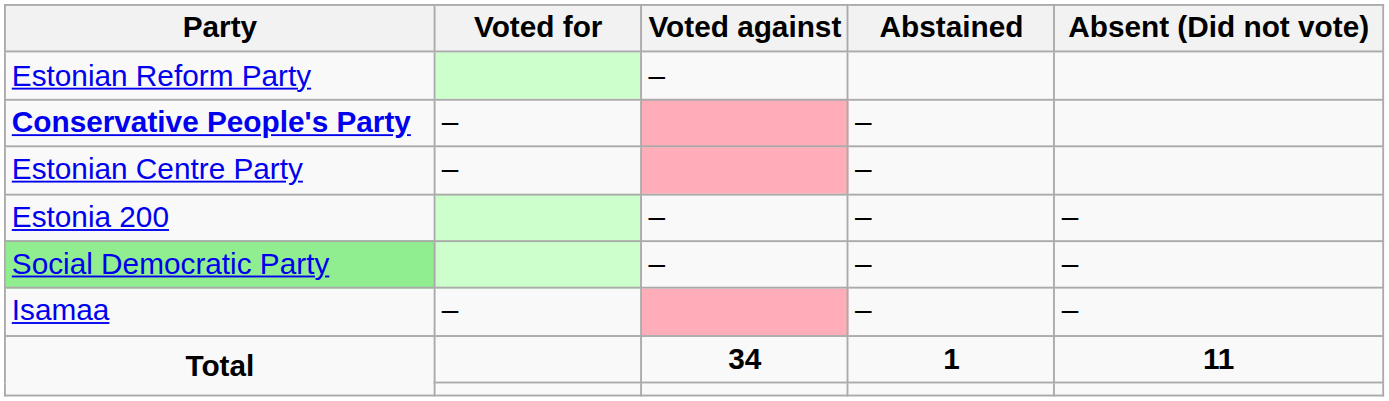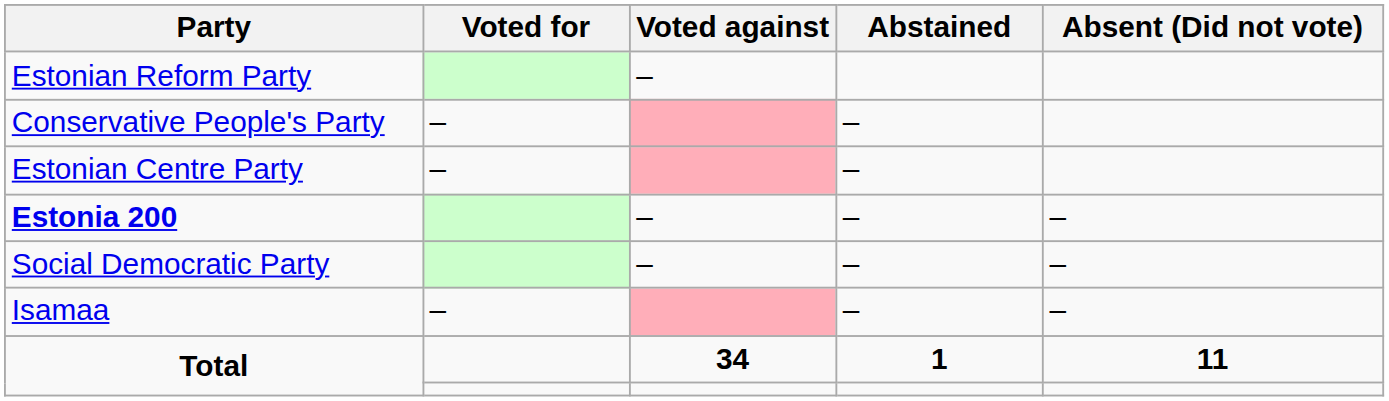(211, 122) bold -> (198, 122) normal
(90, 216) normal -> (95, 216) bold
(171, 264) lightgreen background -> (171, 264) no background
